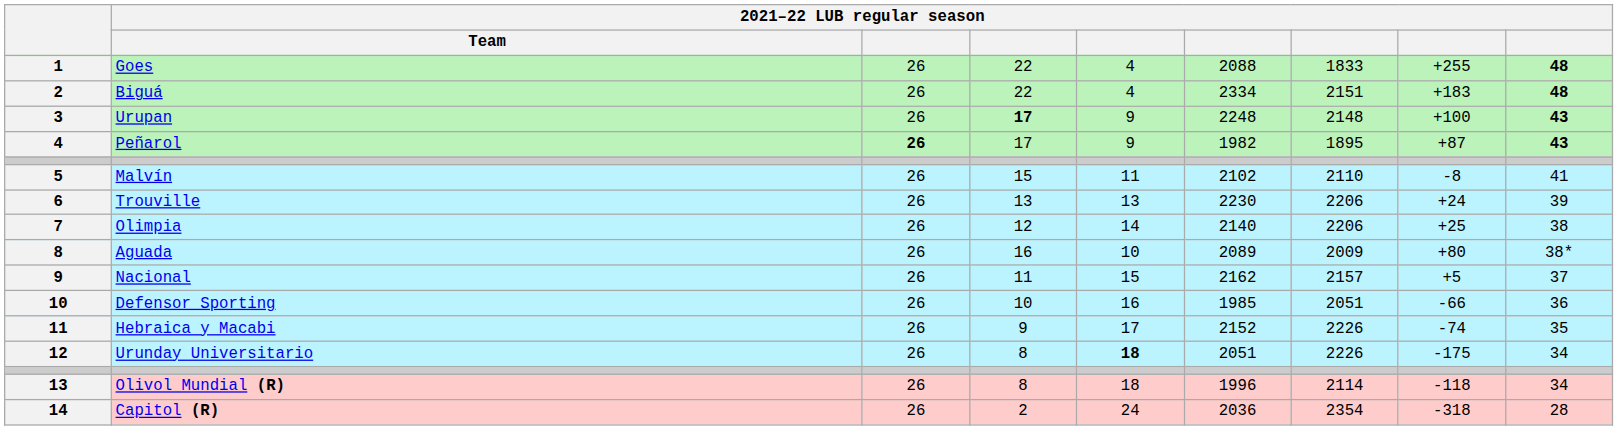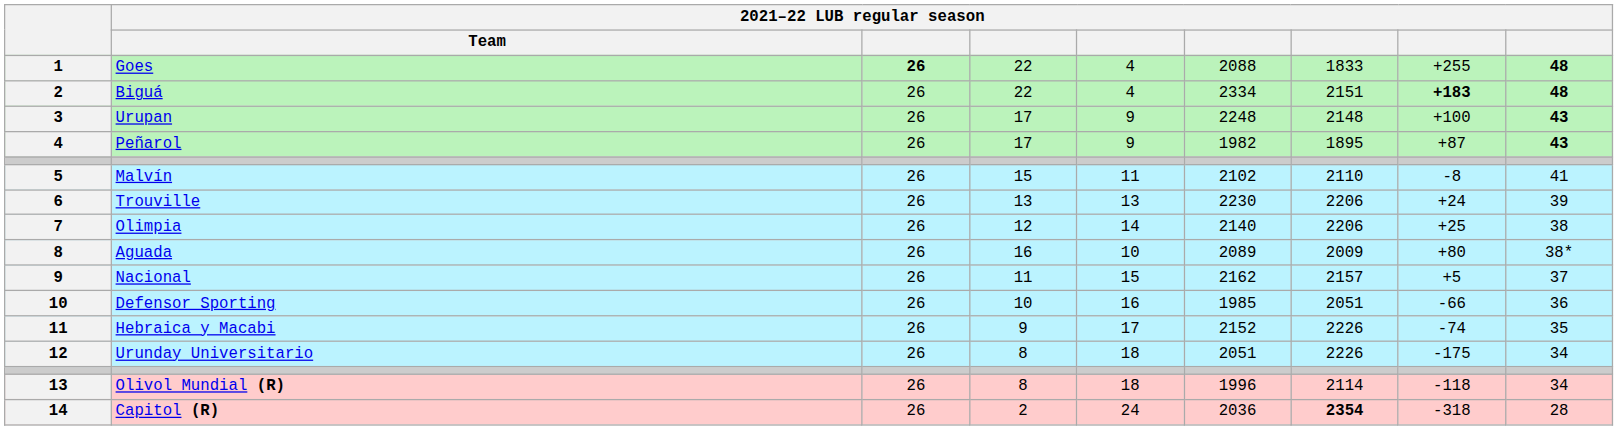(916, 68) normal -> (916, 68) bold
(1452, 94) normal -> (1452, 94) bold
(1023, 119) bold -> (1023, 119) normal
(916, 144) bold -> (916, 144) normal
(1130, 354) bold -> (1130, 354) normal
(1345, 413) normal -> (1345, 413) bold
